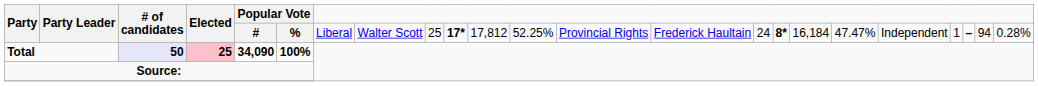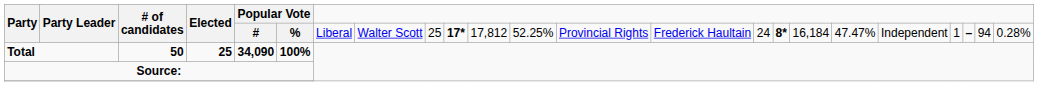(177, 52) lavender background -> (177, 52) no background
(225, 52) pink background -> (225, 52) no background
